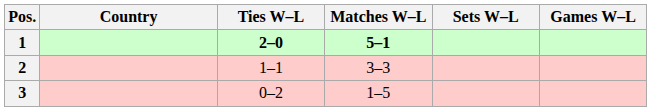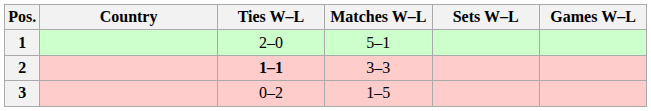(271, 42) bold -> (271, 42) normal
(378, 42) bold -> (378, 42) normal
(271, 67) normal -> (271, 67) bold
